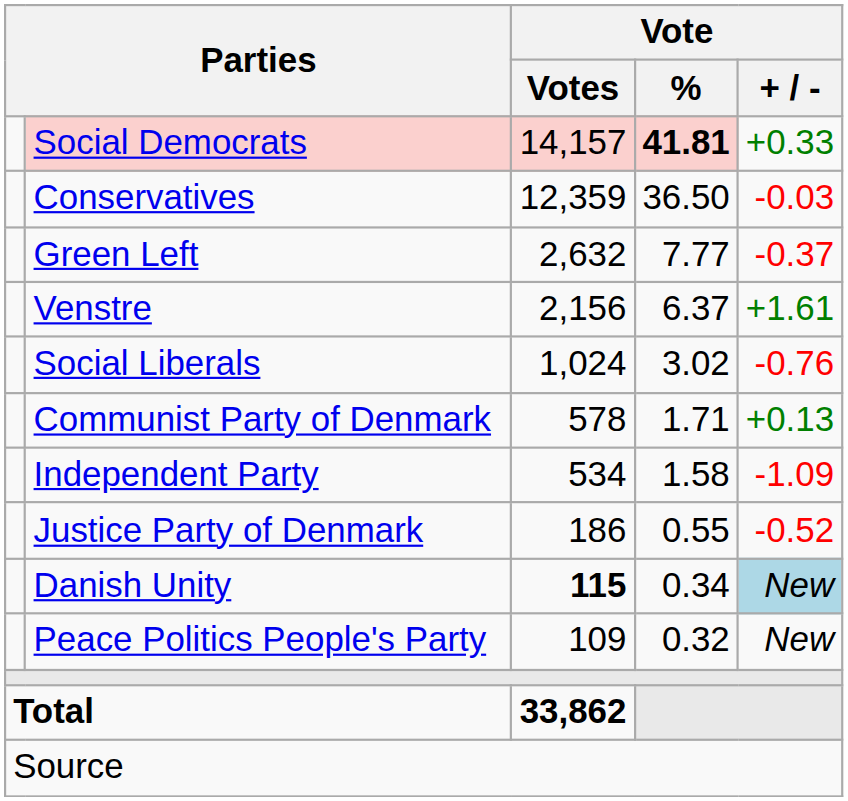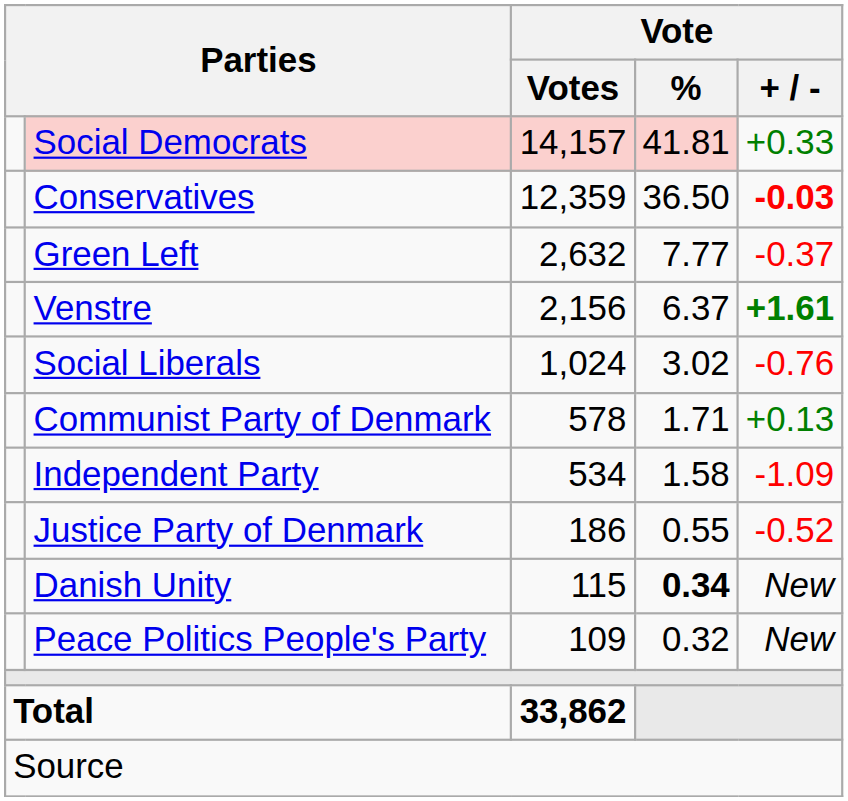(686, 142) bold -> (686, 142) normal
(794, 198) normal -> (794, 198) bold
(790, 308) normal -> (790, 308) bold
(598, 585) bold -> (599, 585) normal
(696, 585) normal -> (696, 585) bold
(799, 585) lightblue background -> (799, 585) no background
